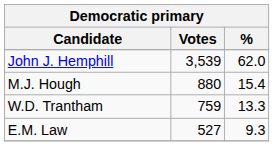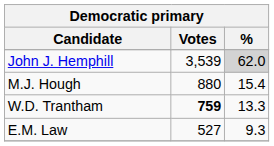(252, 61) no background -> (252, 61) lightgrey background
(209, 107) normal -> (209, 107) bold
